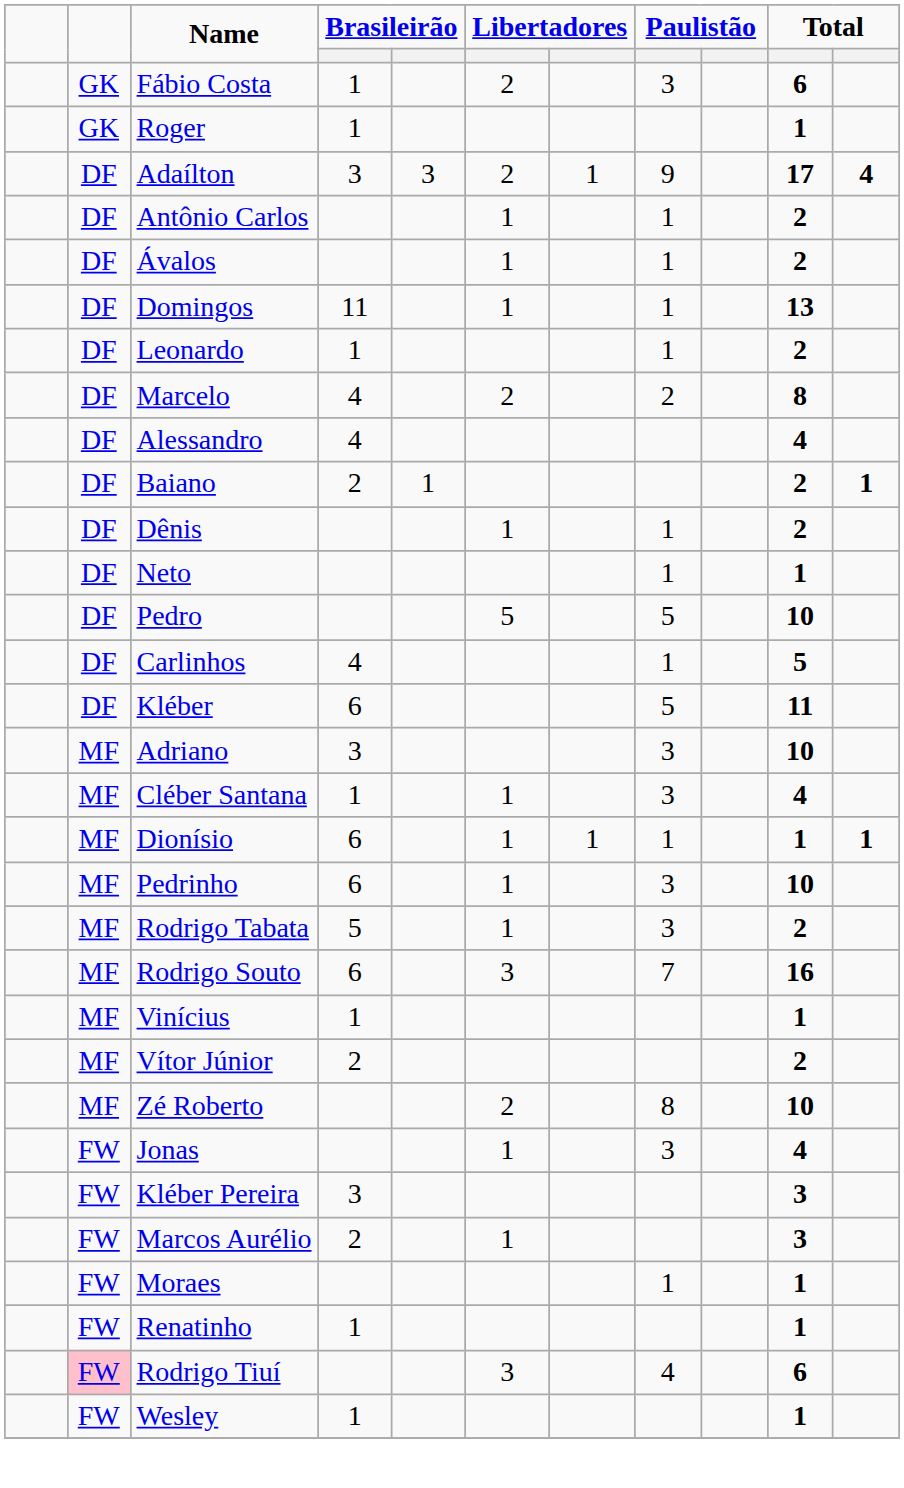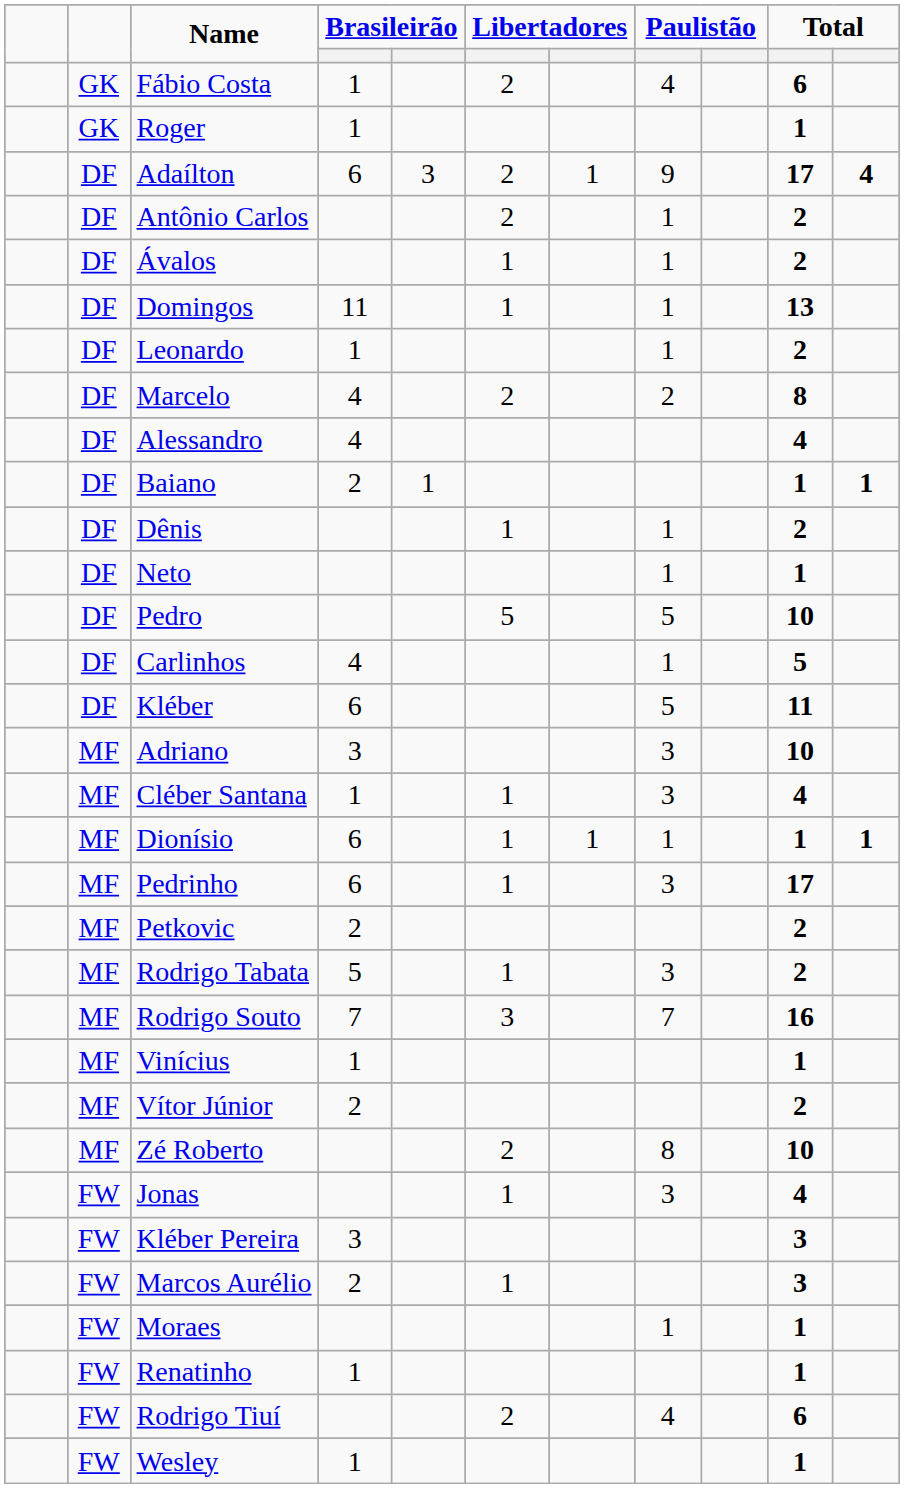(668, 84) 3 -> (668, 84) 4
(355, 172) 3 -> (355, 172) 6
(507, 217) 1 -> (507, 217) 2
(800, 483) 2 -> (800, 483) 1
(800, 883) 10 -> (800, 883) 17
+ row: (186, 927)
(355, 972) 6 -> (355, 1016) 7
(99, 1371) pink background -> (99, 1416) no background
(507, 1371) 3 -> (507, 1416) 2
